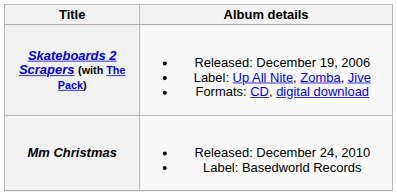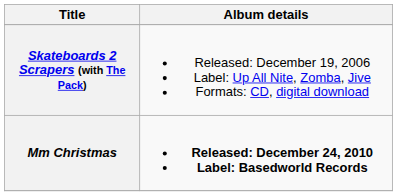(266, 160) normal -> (266, 160) bold
